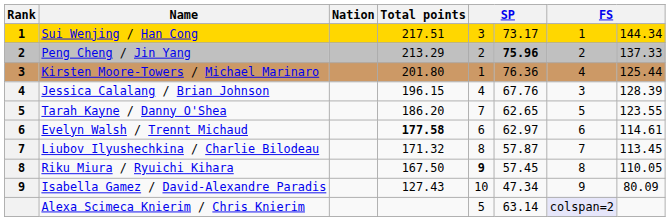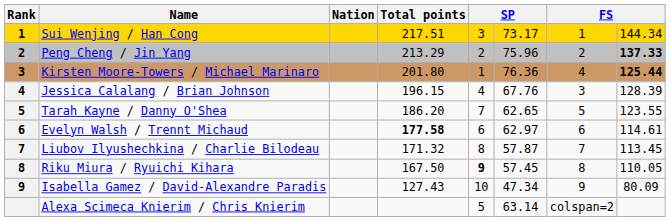(521, 53) bold -> (521, 53) normal
(641, 53) normal -> (641, 53) bold
(641, 72) normal -> (641, 72) bold
(582, 207) lavender background -> (582, 207) no background
